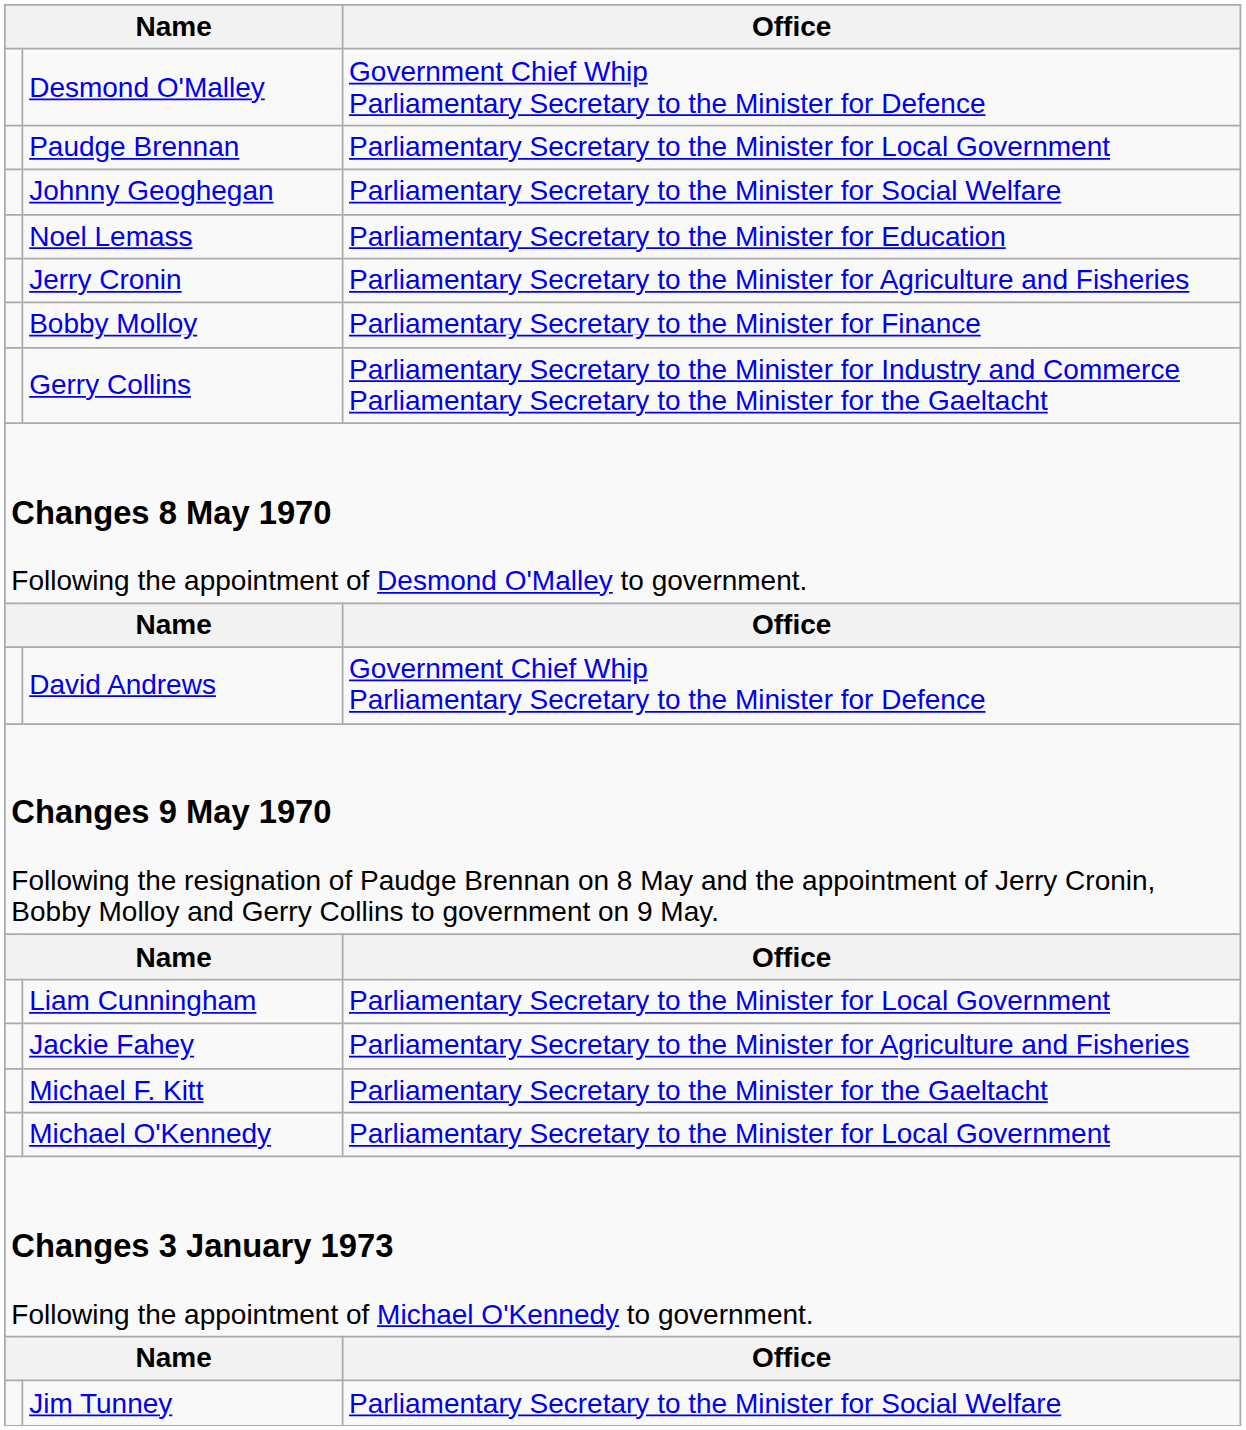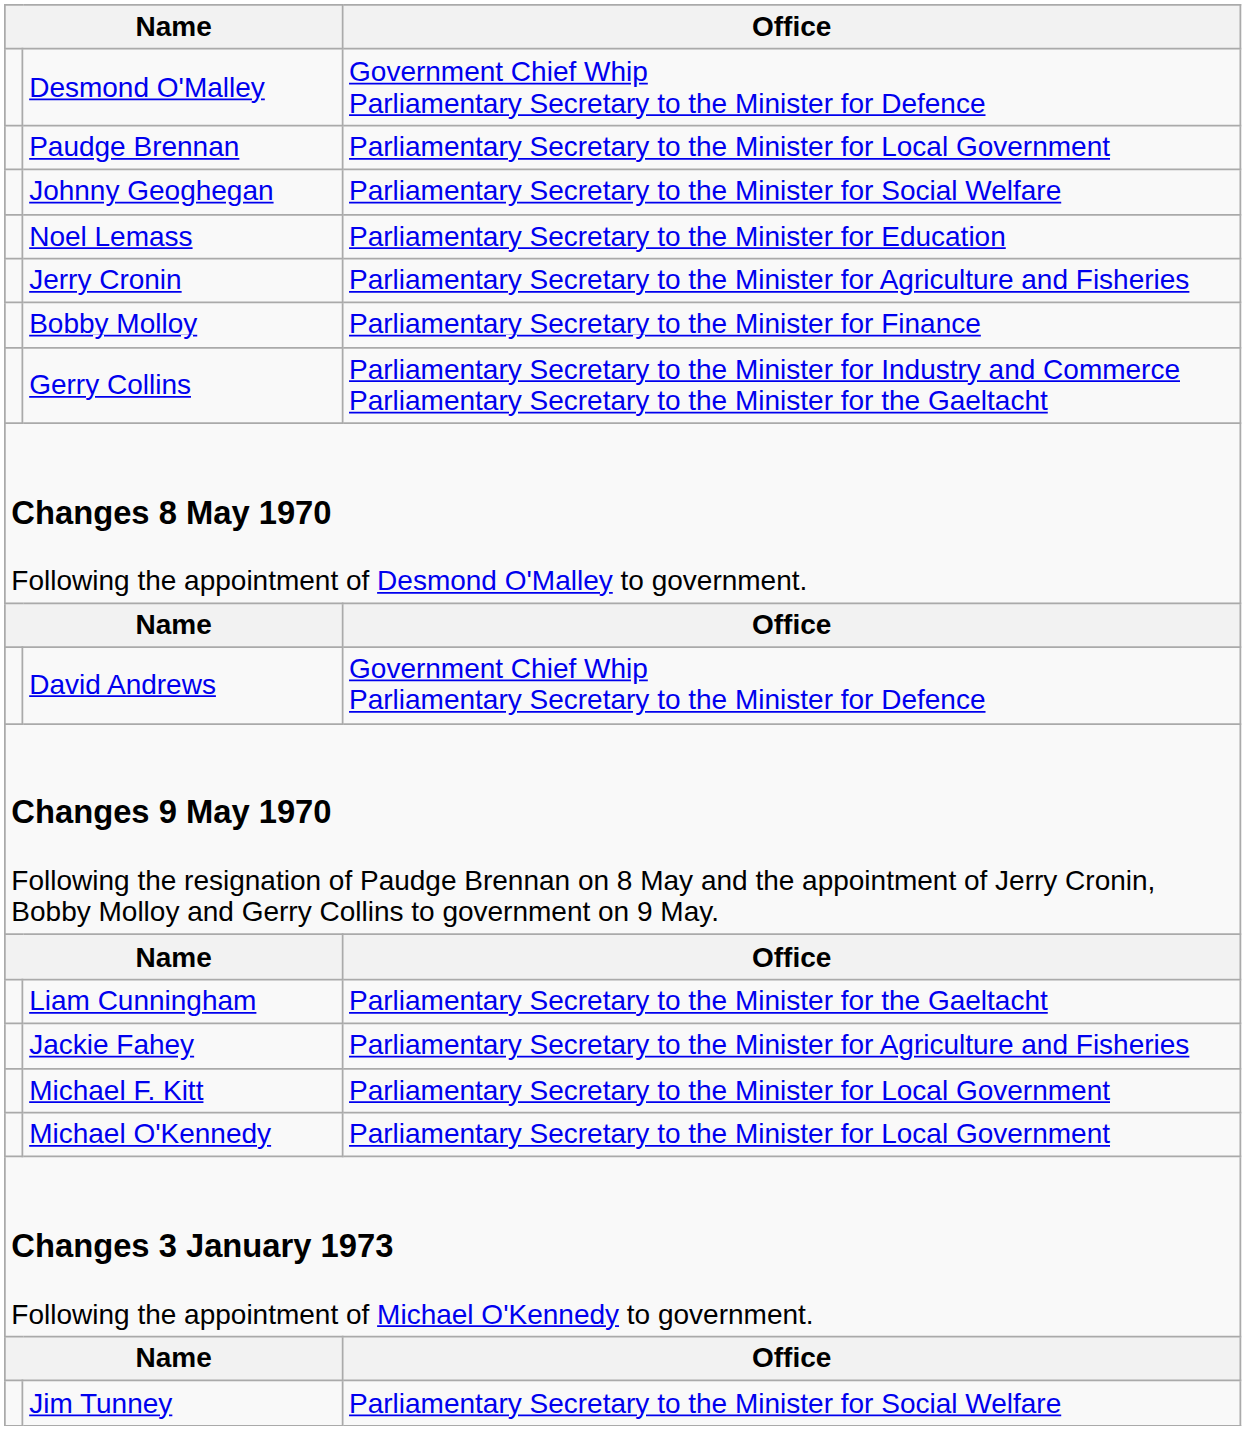(730, 1001) Parliamentary Secretary to the Minister for Local Government -> (698, 1001) Parliamentary Secretary to the Minister for the Gaeltacht
(698, 1089) Parliamentary Secretary to the Minister for the Gaeltacht -> (730, 1089) Parliamentary Secretary to the Minister for Local Government
